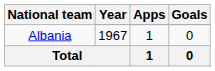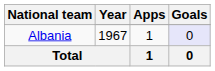(190, 35) no background -> (190, 35) lavender background
